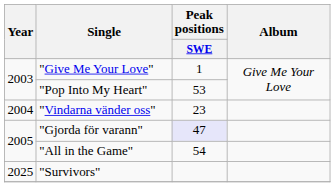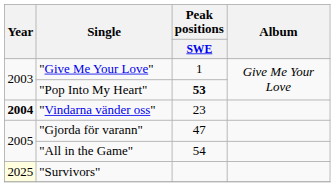(199, 89) normal -> (199, 89) bold
(20, 110) normal -> (20, 110) bold
(199, 130) lavender background -> (199, 130) no background
(20, 171) no background -> (20, 171) lightyellow background
